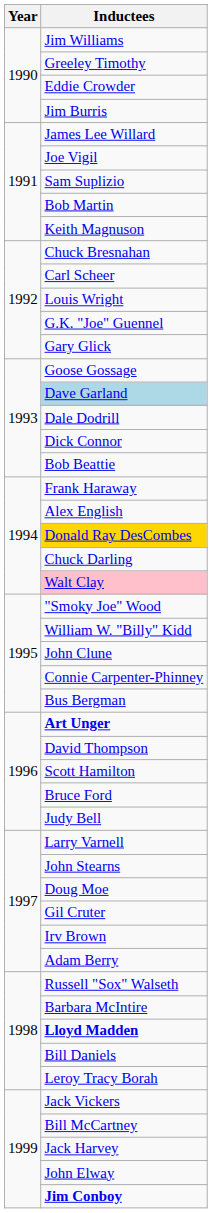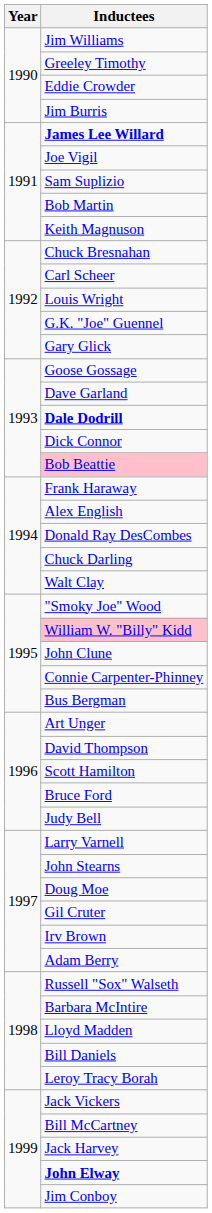(100, 134) normal -> (104, 134) bold
(86, 393) lightblue background -> (86, 393) no background
(82, 417) normal -> (84, 417) bold
(80, 464) no background -> (80, 464) pink background
(118, 535) gold background -> (118, 535) no background
(74, 582) pink background -> (74, 582) no background
(118, 629) no background -> (118, 629) pink background
(77, 724) bold -> (75, 724) normal
(91, 1031) bold -> (89, 1031) normal
(79, 1172) normal -> (82, 1172) bold
(83, 1196) bold -> (81, 1196) normal
